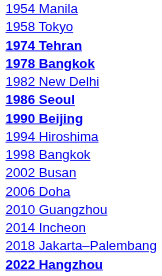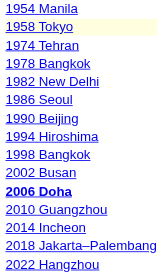(39, 27) no background -> (39, 27) lightyellow background
(44, 45) bold -> (42, 45) normal
(50, 63) bold -> (48, 63) normal
(40, 100) bold -> (39, 100) normal
(44, 118) bold -> (42, 118) normal
(38, 191) normal -> (39, 191) bold
(54, 264) bold -> (52, 264) normal
